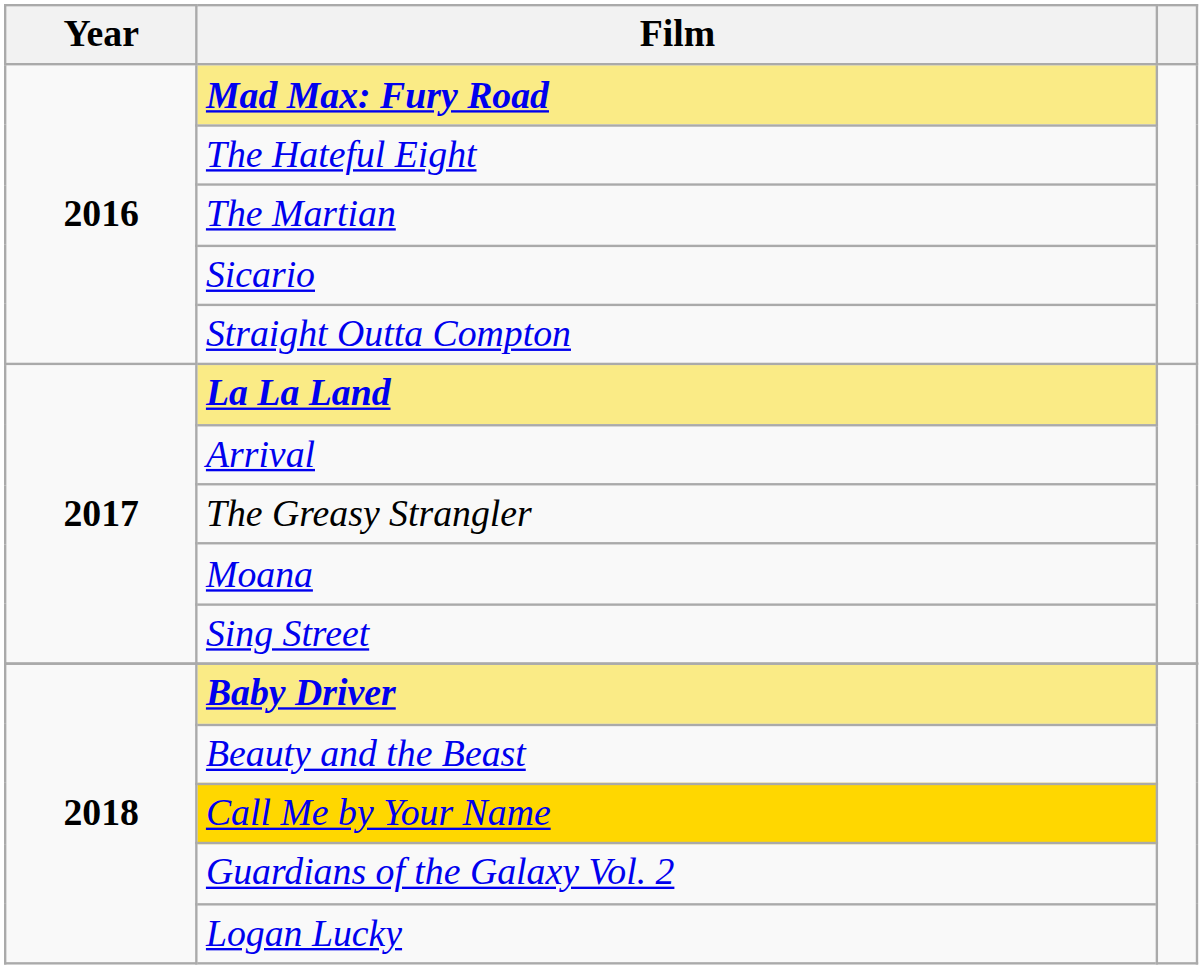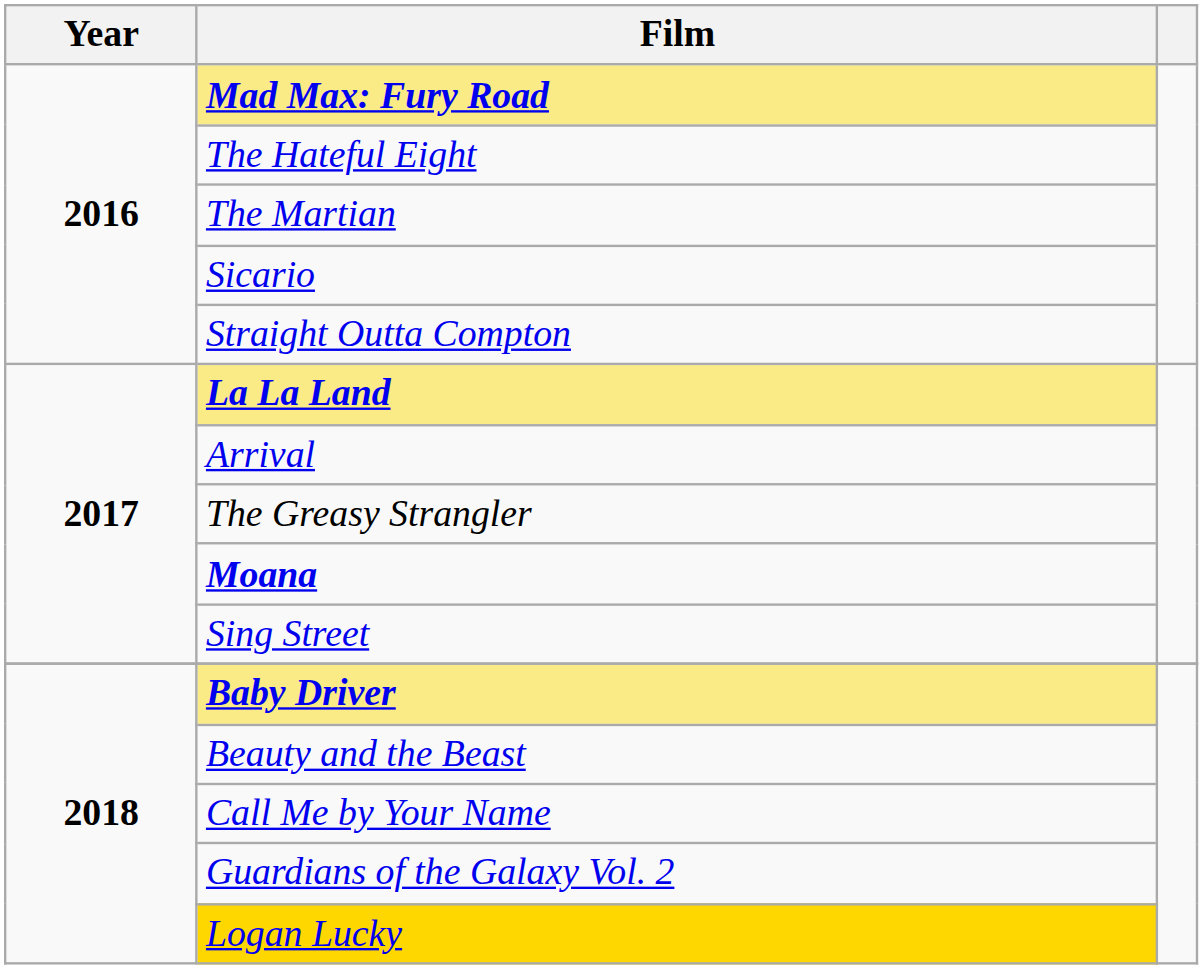(259, 573) normal -> (262, 573) bold
(378, 812) gold background -> (378, 812) no background
(304, 932) no background -> (304, 932) gold background
